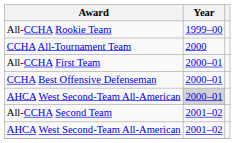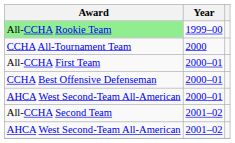(59, 29) no background -> (59, 29) lightgreen background
(204, 96) lightgrey background -> (204, 96) no background
